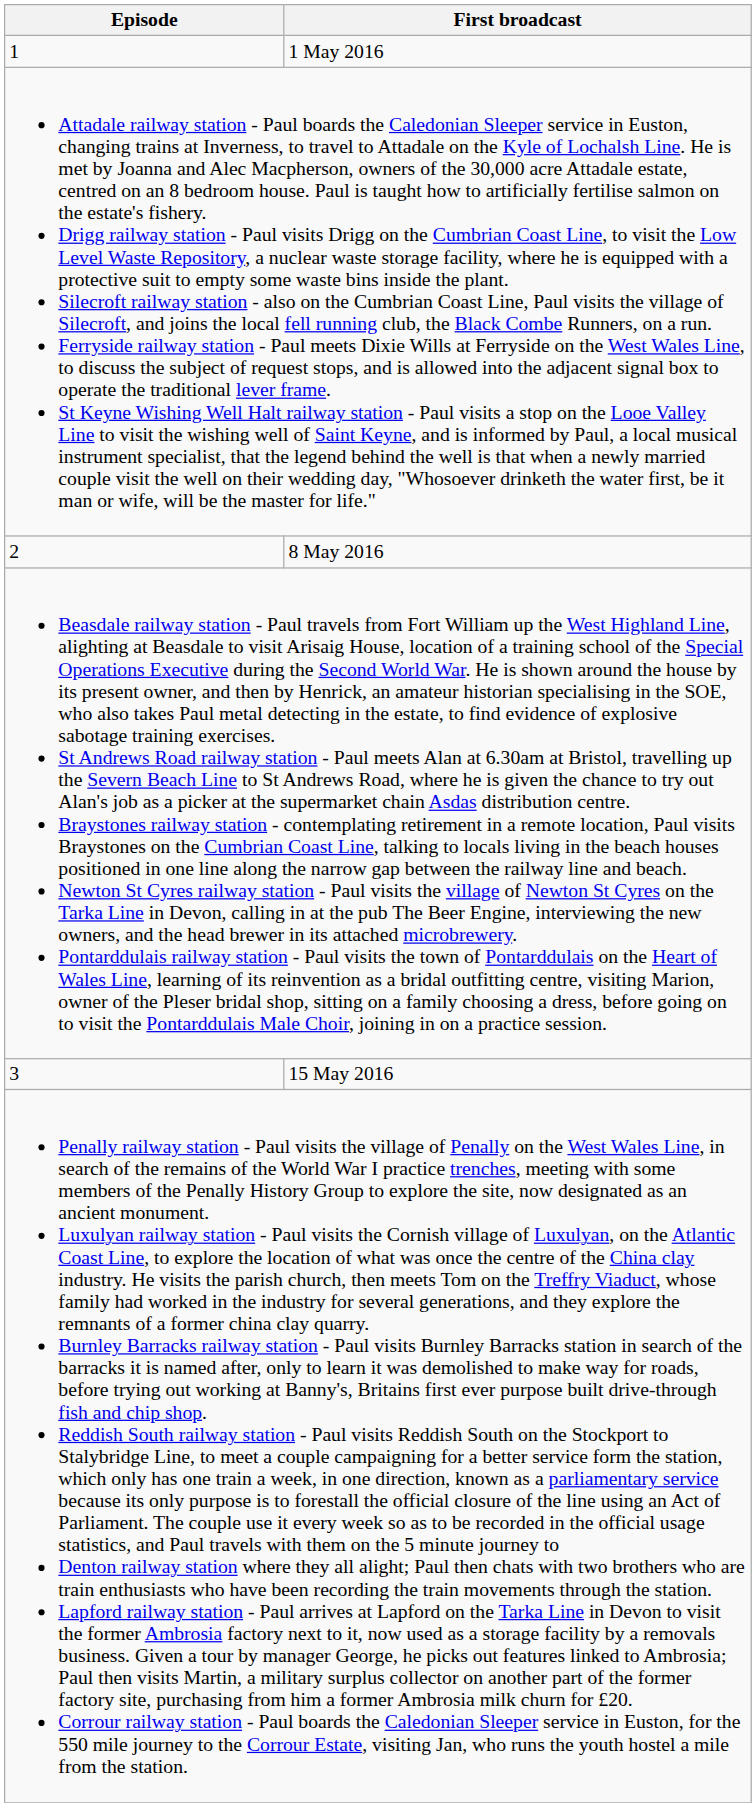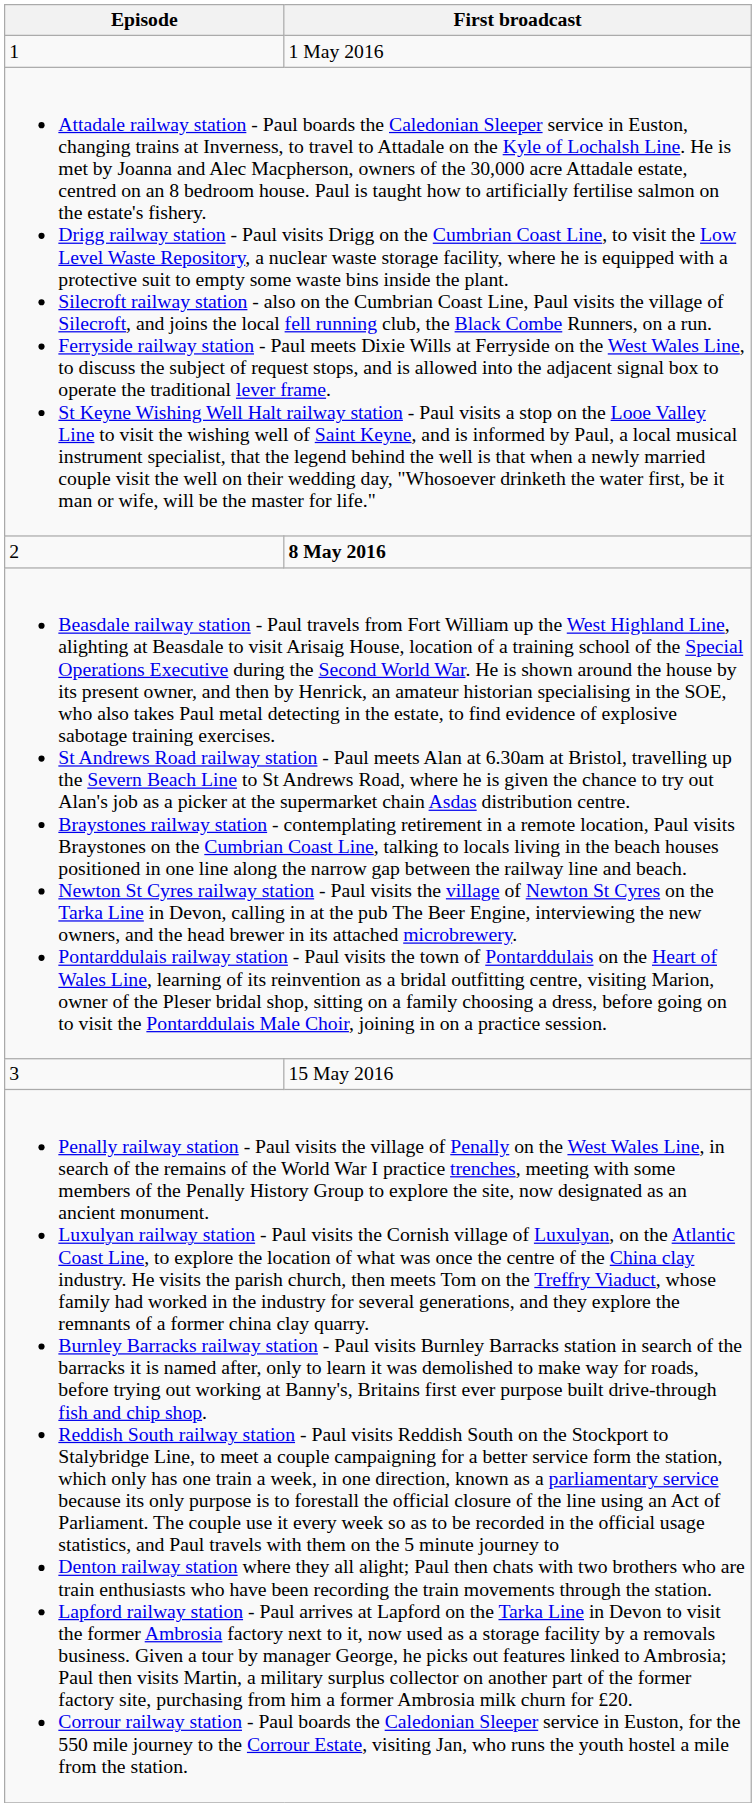(336, 551) normal -> (337, 551) bold
